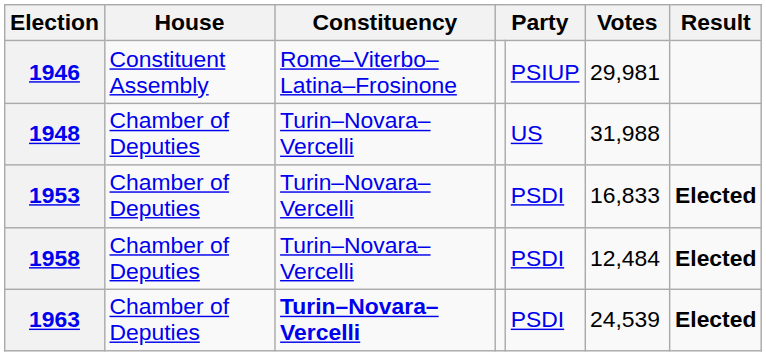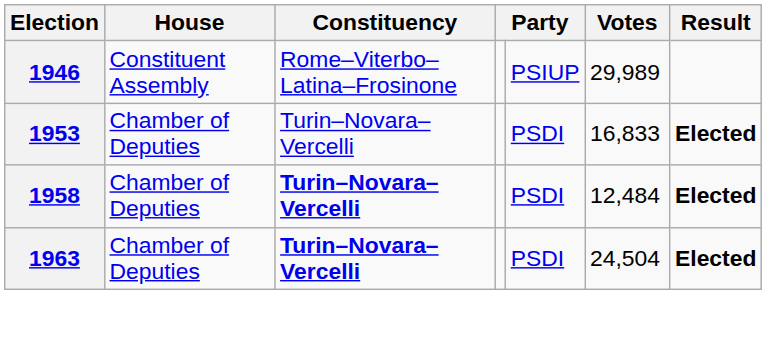(625, 71) 29,981 -> (625, 71) 29,989
- row: (54, 133)
(355, 257) normal -> (359, 195) bold
(625, 319) 24,539 -> (625, 257) 24,504
